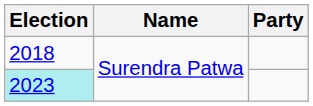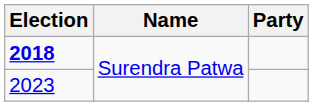(32, 52) normal -> (32, 52) bold
(32, 85) paleturquoise background -> (32, 85) no background
